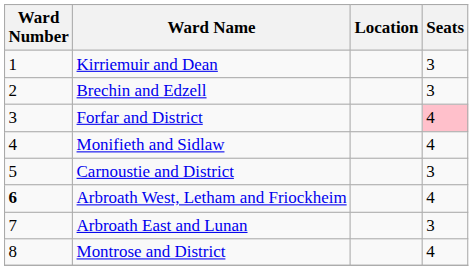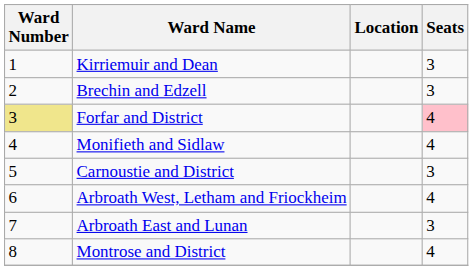(13, 117) no background -> (13, 117) khaki background
(13, 198) bold -> (13, 198) normal
